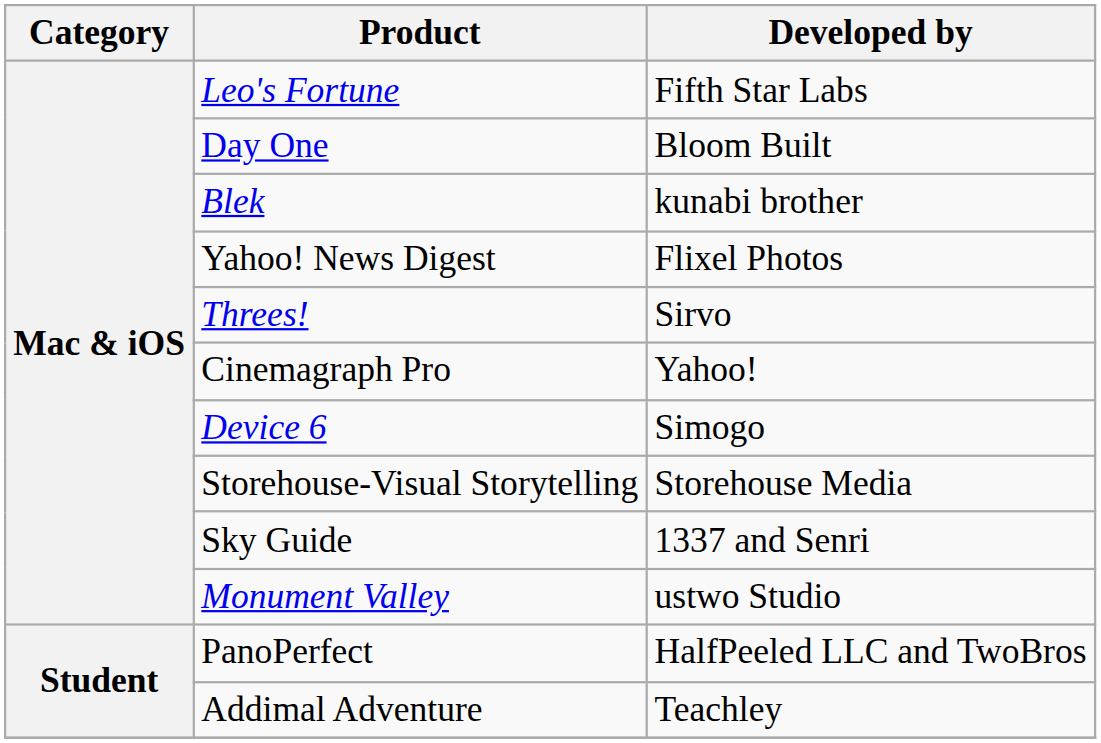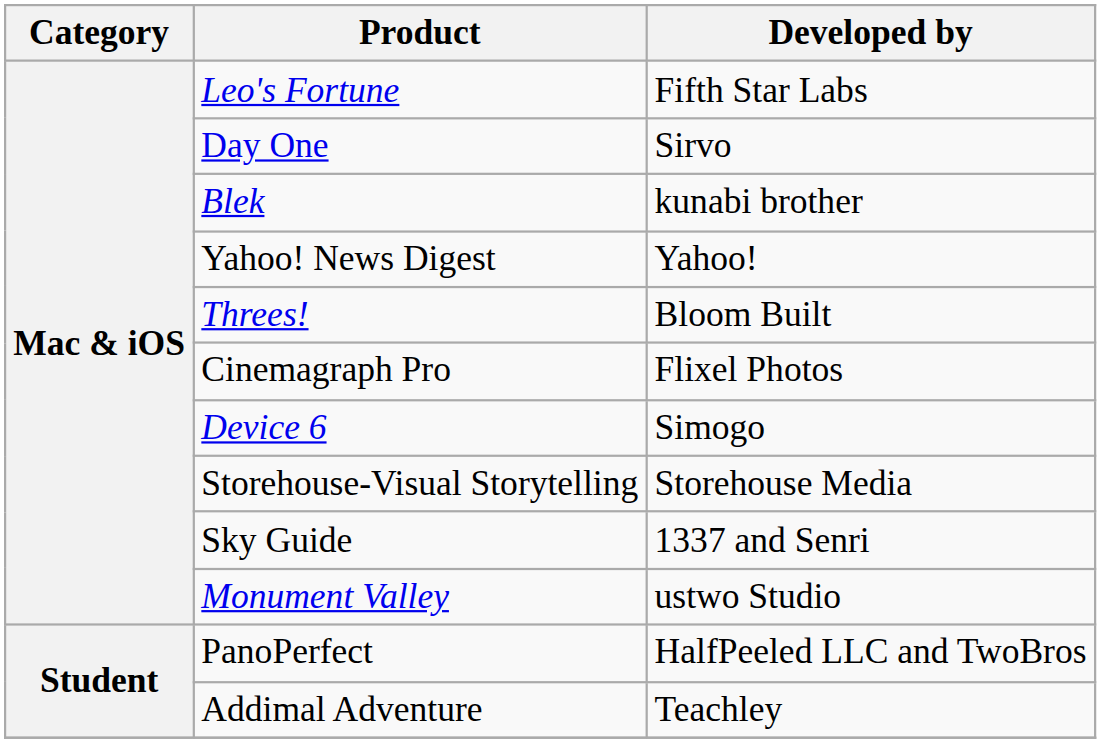(743, 145) Bloom Built -> (693, 145) Sirvo
(749, 257) Flixel Photos -> (706, 257) Yahoo!
(693, 314) Sirvo -> (743, 314) Bloom Built
(706, 370) Yahoo! -> (749, 370) Flixel Photos
